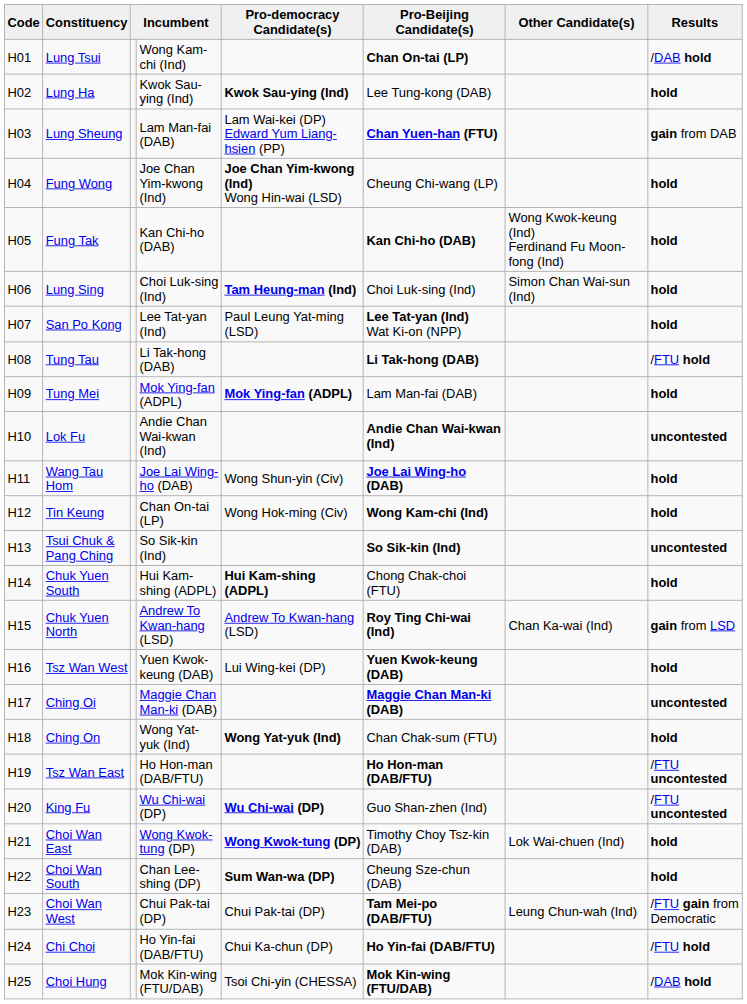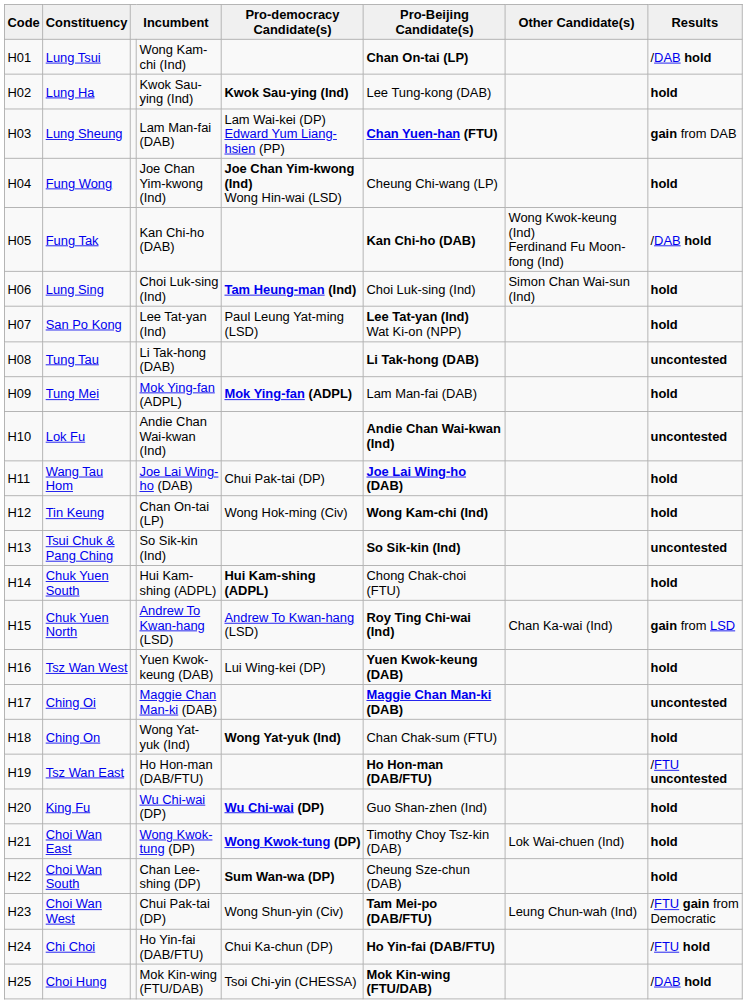(664, 240) hold -> (681, 240) /DAB hold
(680, 359) /FTU hold -> (689, 359) uncontested
(284, 478) Wong Shun-yin (Civ) -> (275, 478) Chui Pak-tai (DP)
(689, 807) /FTU uncontested -> (664, 807) hold
(275, 912) Chui Pak-tai (DP) -> (284, 912) Wong Shun-yin (Civ)
